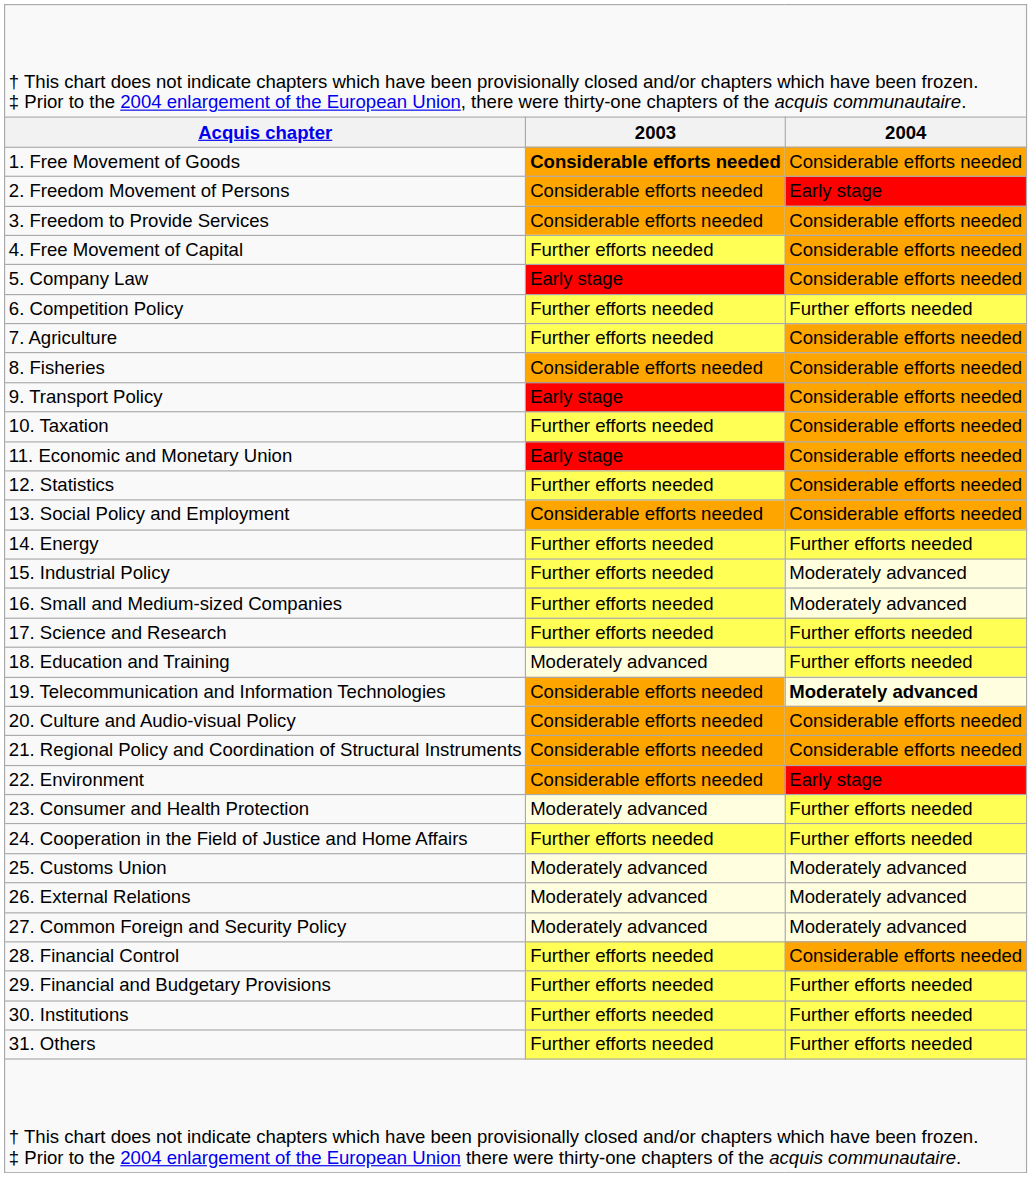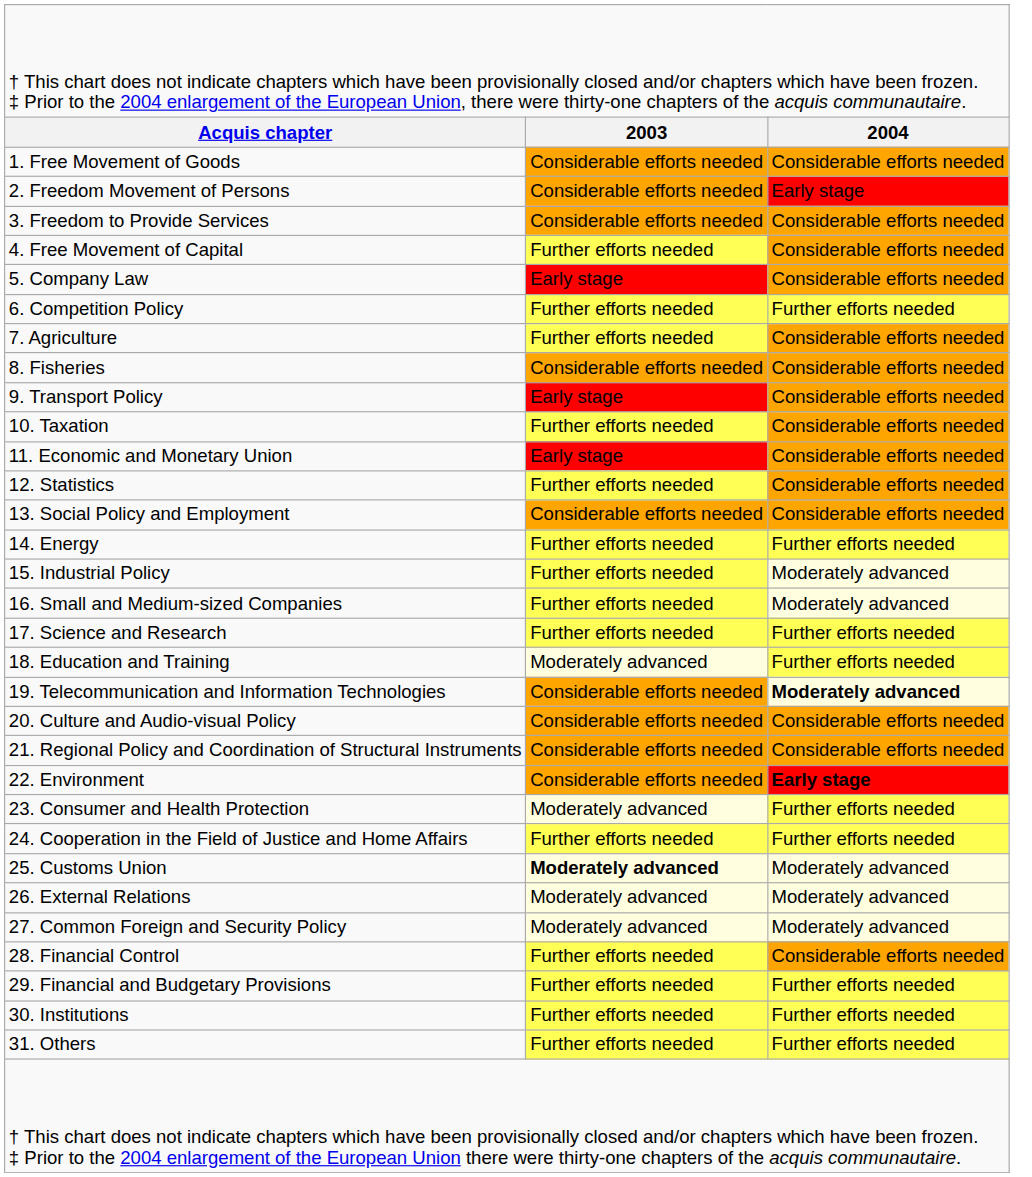(655, 161) bold -> (647, 161) normal
(836, 779) normal -> (821, 779) bold
(619, 868) normal -> (625, 868) bold
